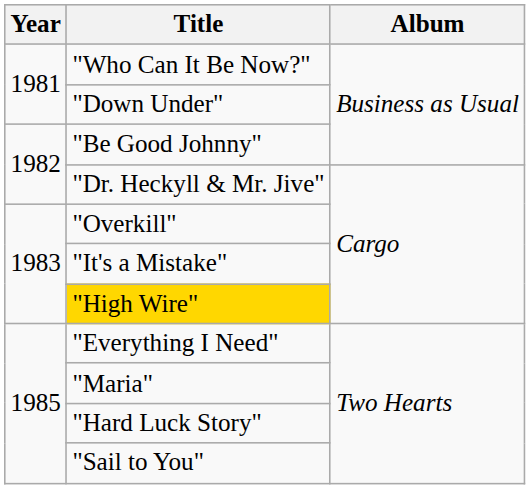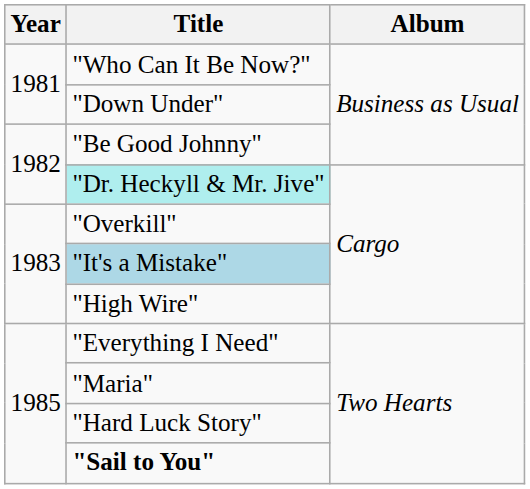(198, 183) no background -> (198, 183) paleturquoise background
(150, 263) no background -> (150, 263) lightblue background
(135, 303) gold background -> (135, 303) no background
(138, 462) normal -> (144, 462) bold
